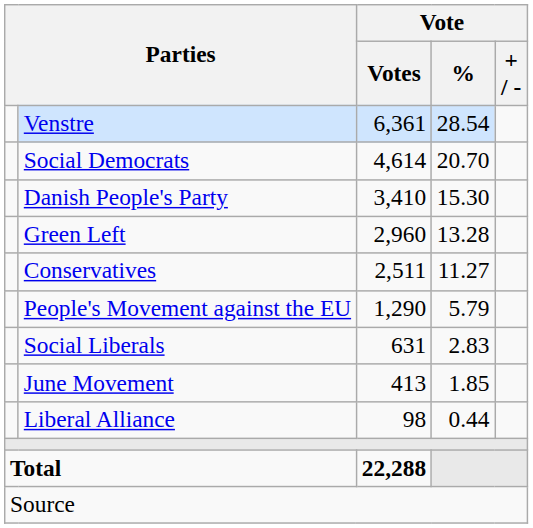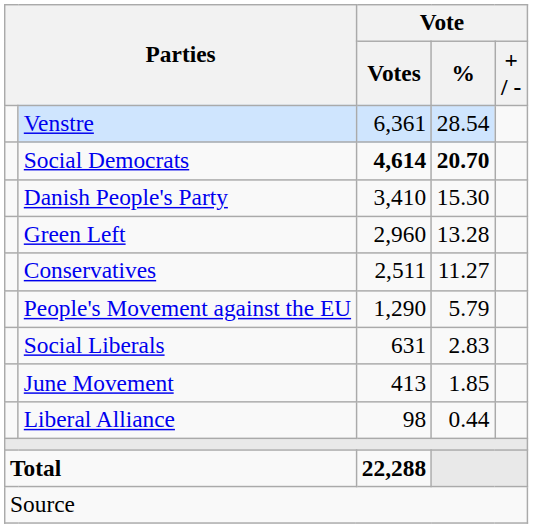(400, 160) normal -> (400, 160) bold
(463, 160) normal -> (463, 160) bold
